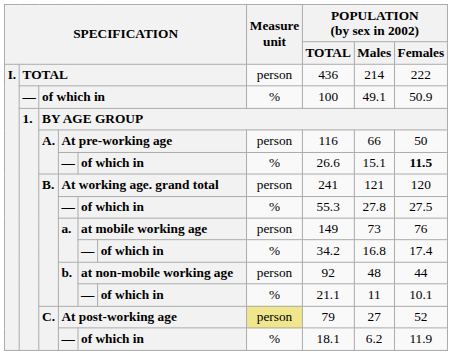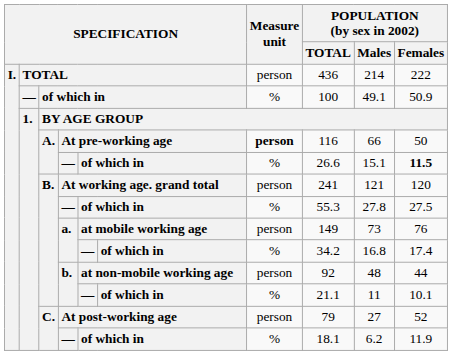(274, 140) normal -> (274, 140) bold
(274, 316) khaki background -> (274, 316) no background
